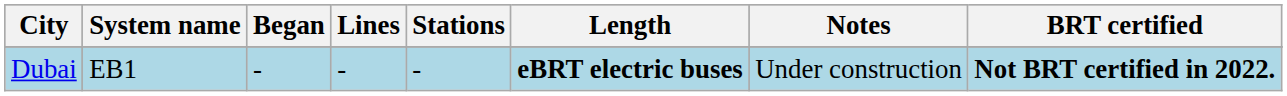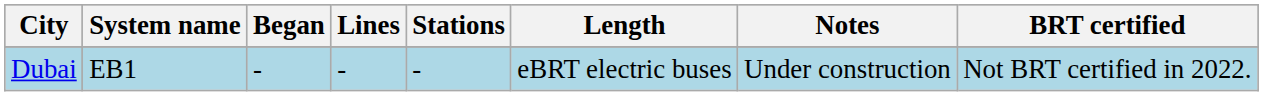(630, 68) bold -> (624, 68) normal
(1125, 68) bold -> (1107, 68) normal
